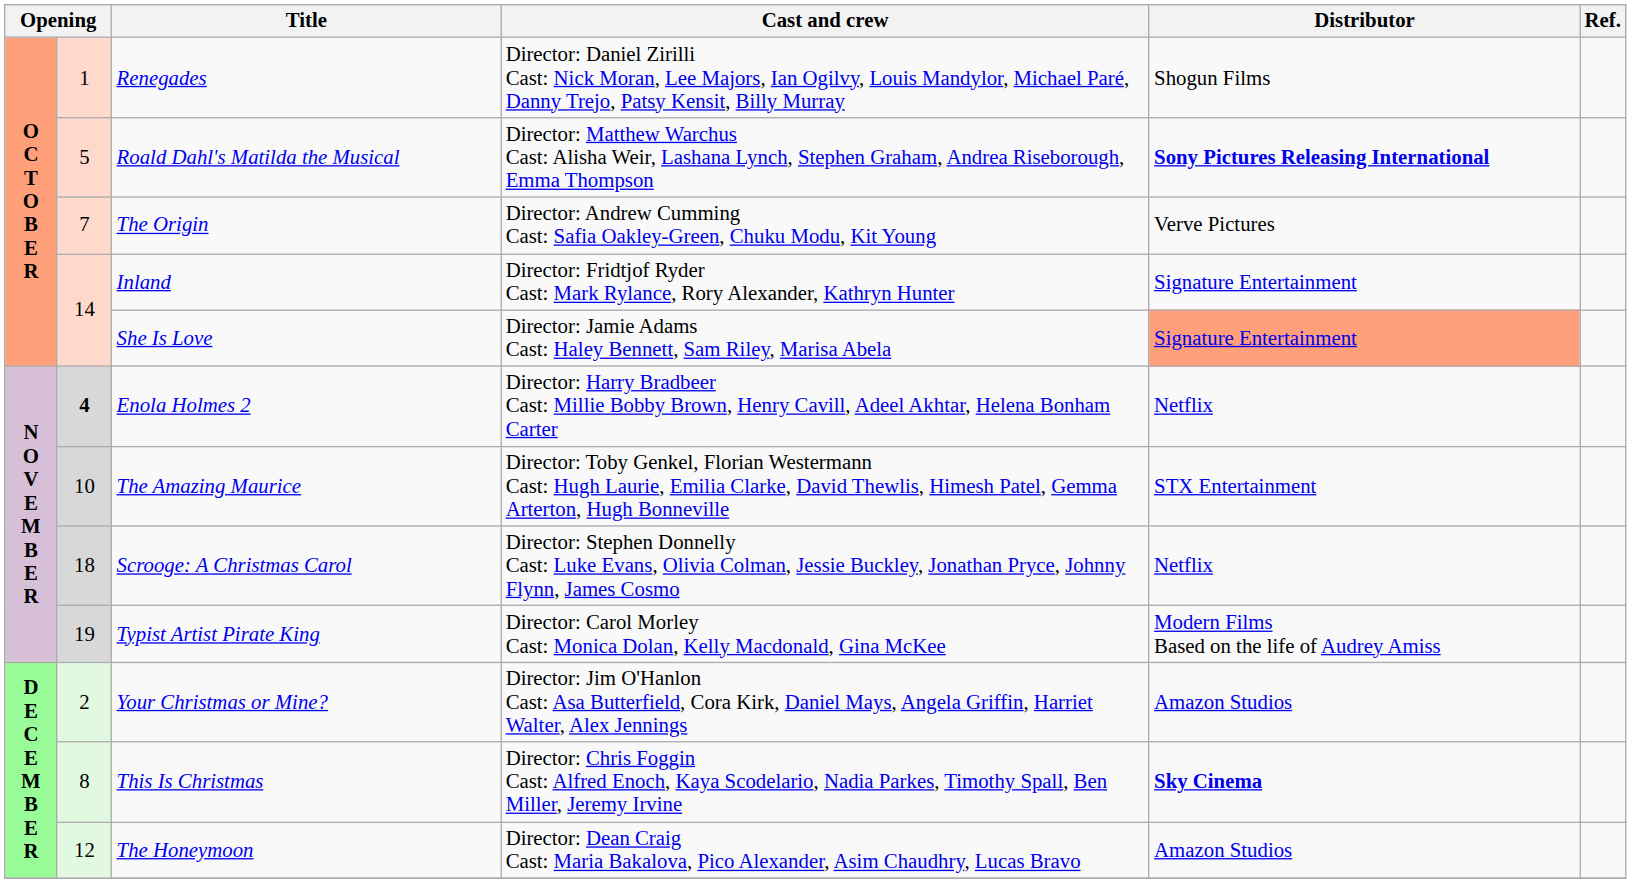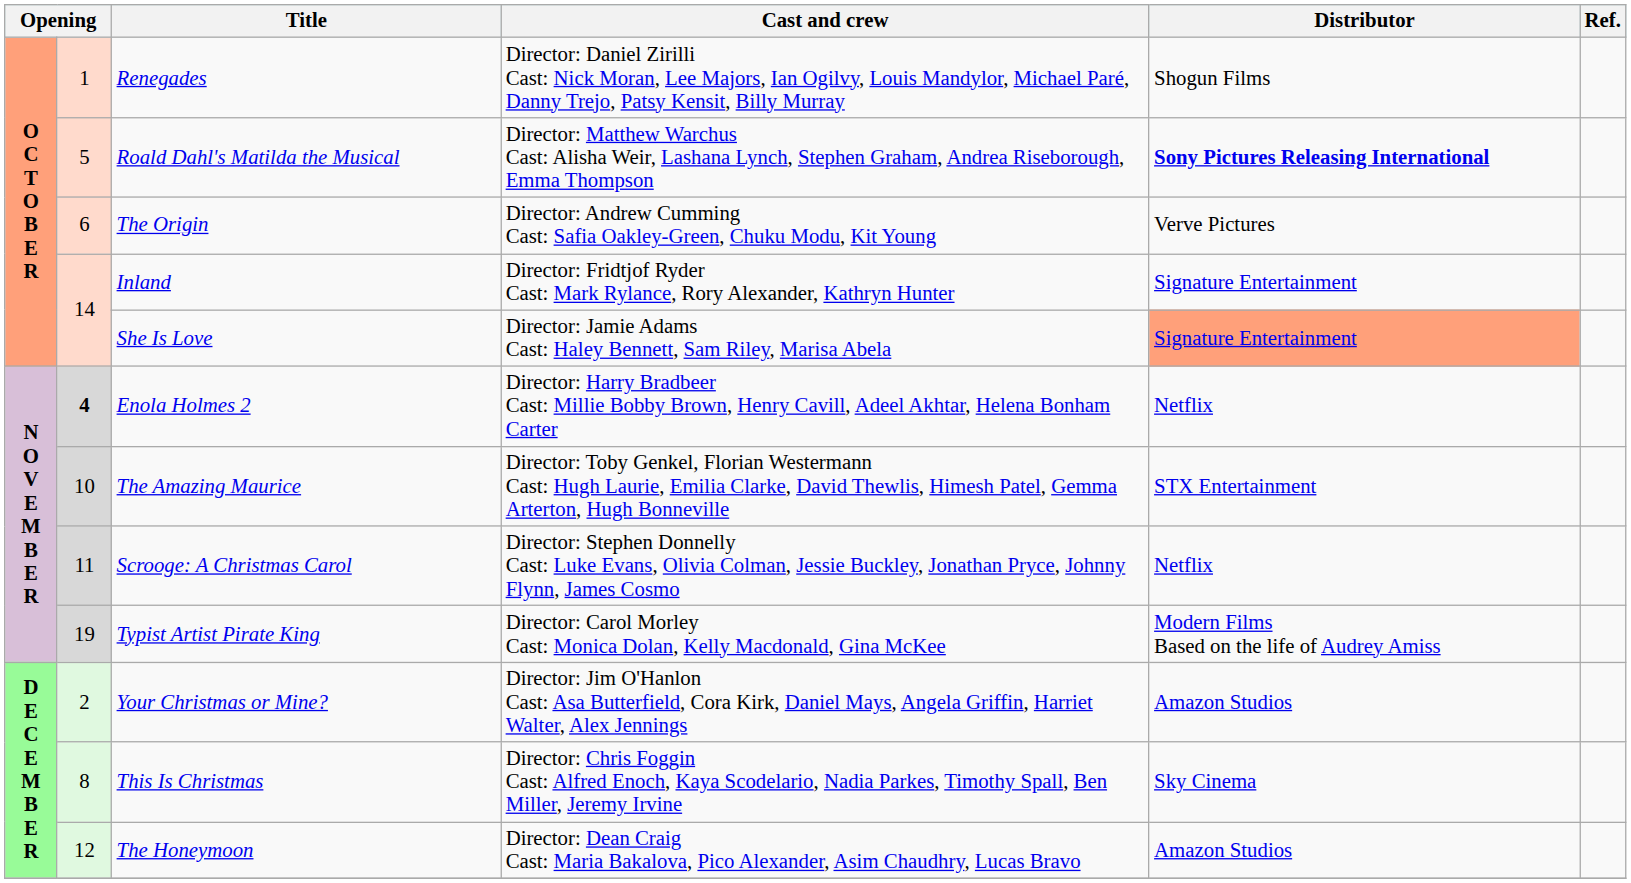(84, 225) 7 -> (84, 225) 6
(84, 565) 18 -> (84, 565) 11
(1208, 781) bold -> (1205, 781) normal
